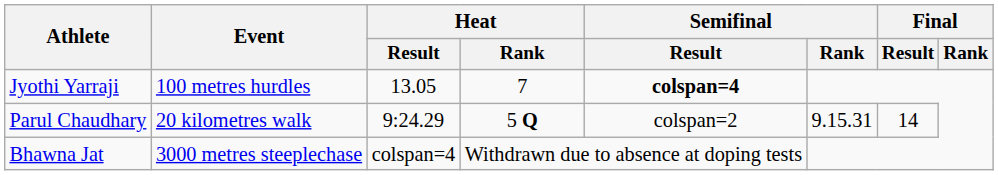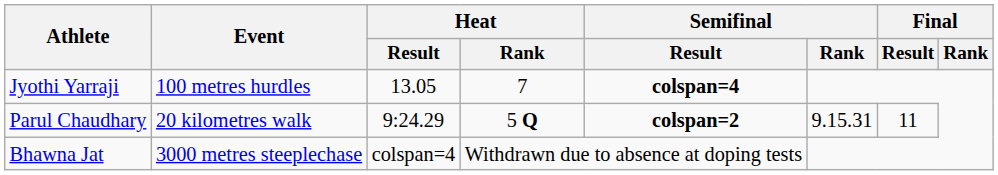(696, 120) normal -> (696, 120) bold
(908, 120) 14 -> (908, 120) 11
